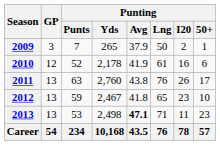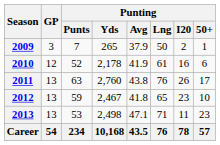(138, 115) bold -> (138, 115) normal
